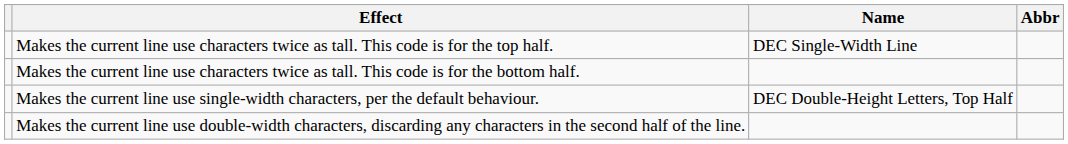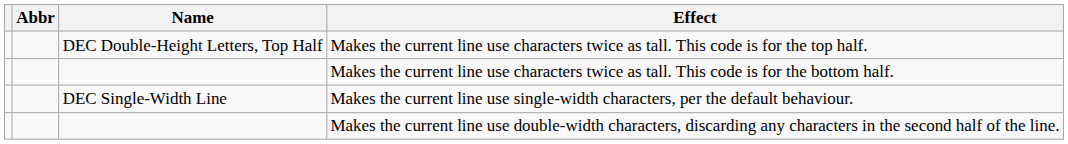columns swapped: (1040, 17) <-> (381, 17)
(835, 44) DEC Single-Width Line -> (193, 44) DEC Double-Height Letters, Top Half
(883, 98) DEC Double-Height Letters, Top Half -> (145, 98) DEC Single-Width Line
